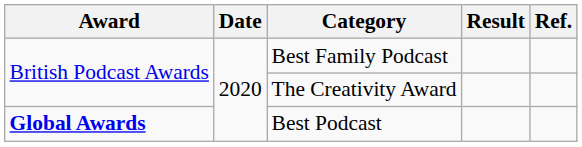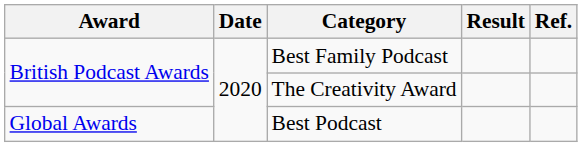(78, 123) bold -> (73, 123) normal
